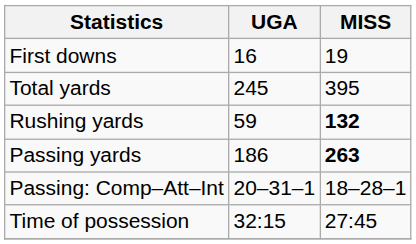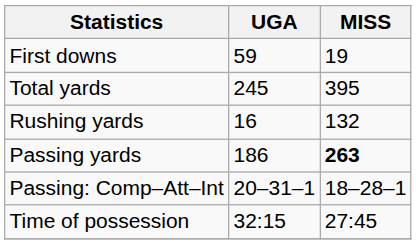(245, 55) 16 -> (245, 55) 59
(245, 121) 59 -> (245, 121) 16
(342, 121) bold -> (342, 121) normal
